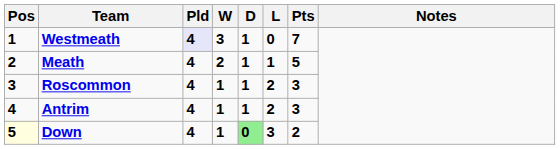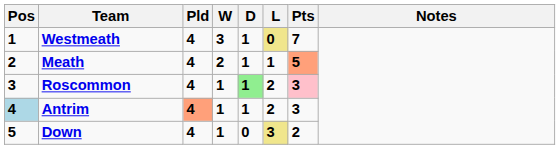(191, 39) lavender background -> (191, 39) no background
(271, 39) no background -> (271, 39) khaki background
(296, 62) no background -> (296, 62) lightsalmon background
(245, 86) no background -> (245, 86) lightgreen background
(296, 86) no background -> (296, 86) pink background
(12, 109) no background -> (12, 109) lightblue background
(191, 109) no background -> (191, 109) lightsalmon background
(12, 132) lightyellow background -> (12, 132) no background
(245, 132) lightgreen background -> (245, 132) no background
(271, 132) no background -> (271, 132) khaki background
